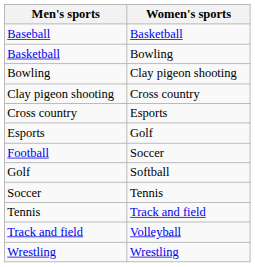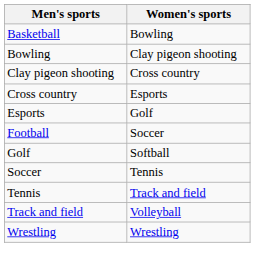- row: (29, 34)
